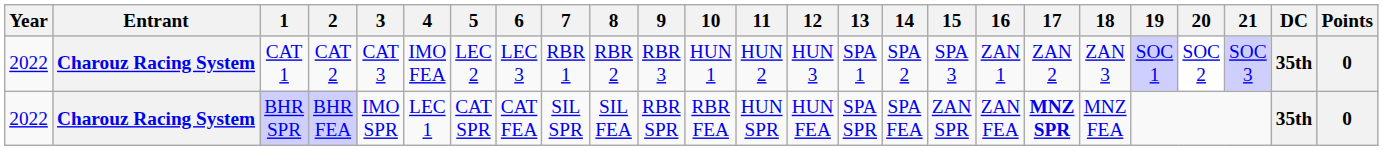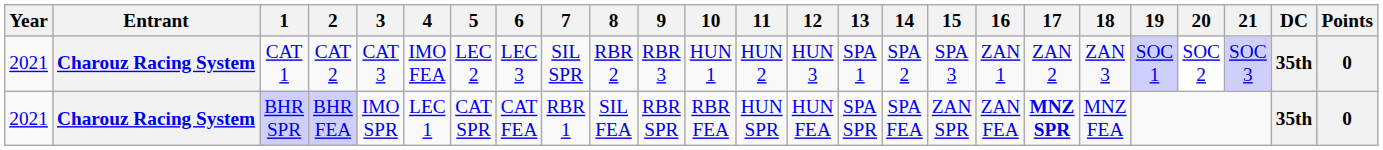(29, 63) 2022 -> (29, 63) 2021
(566, 63) RBR 1 -> (566, 63) SIL SPR
(29, 117) 2022 -> (29, 117) 2021
(566, 117) SIL SPR -> (566, 117) RBR 1
